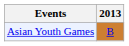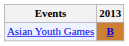(110, 31) normal -> (110, 31) bold
